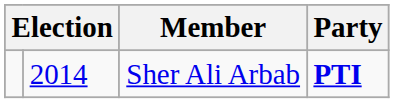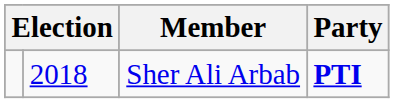(59, 73) 2014 -> (59, 73) 2018
